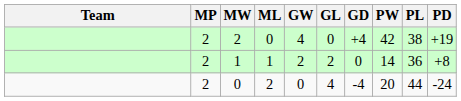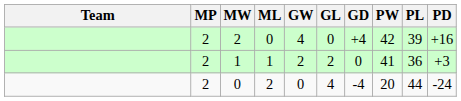(415, 38) 38 -> (415, 38) 39
(442, 38) +19 -> (442, 38) +16
(387, 61) 14 -> (387, 61) 41
(442, 61) +8 -> (442, 61) +3
